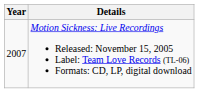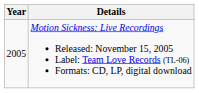(16, 53) 2007 -> (16, 53) 2005
